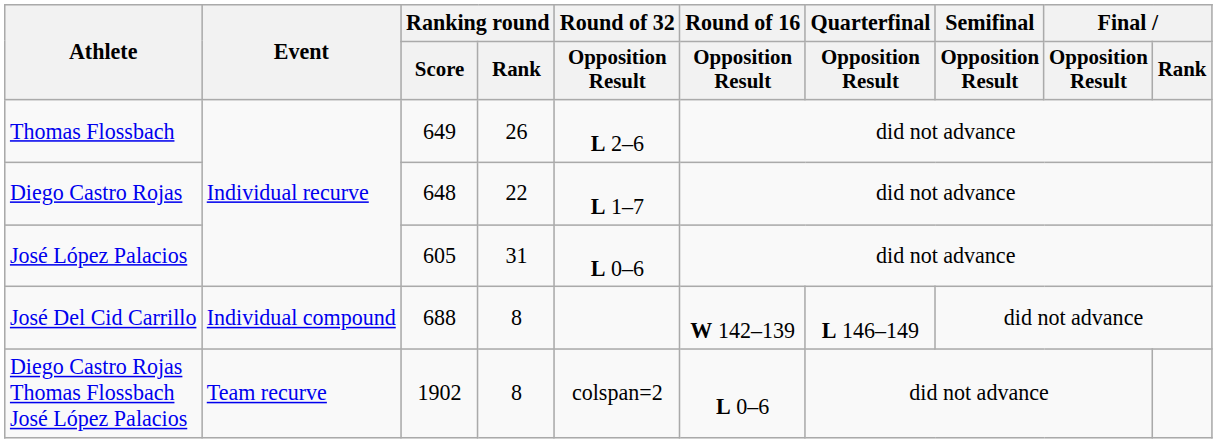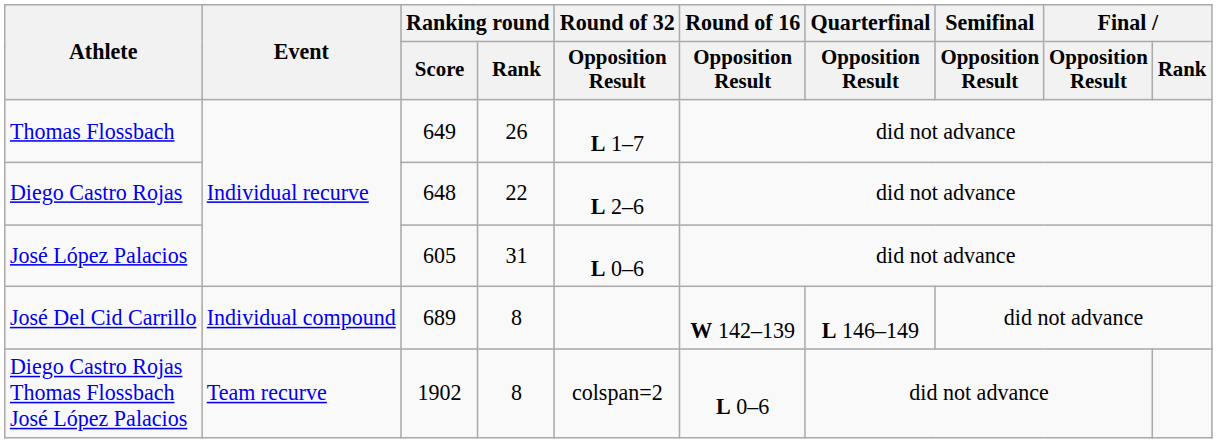(617, 144) L 2–6 -> (617, 144) L 1–7
(617, 206) L 1–7 -> (617, 206) L 2–6
(440, 318) 688 -> (440, 318) 689
